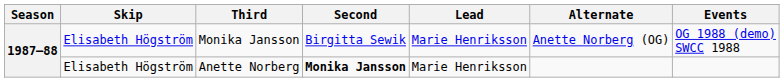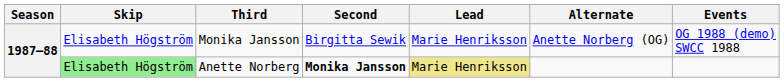(128, 67) no background -> (128, 67) lightgreen background
(469, 67) no background -> (469, 67) khaki background
